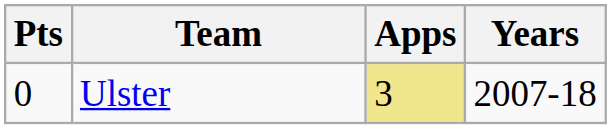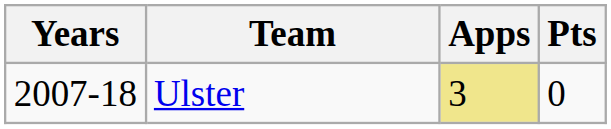columns swapped: (535, 33) <-> (38, 33)
